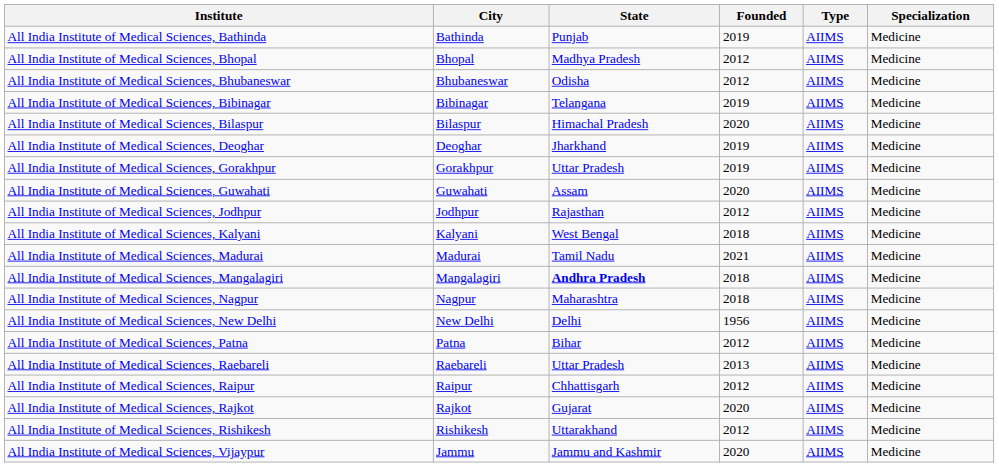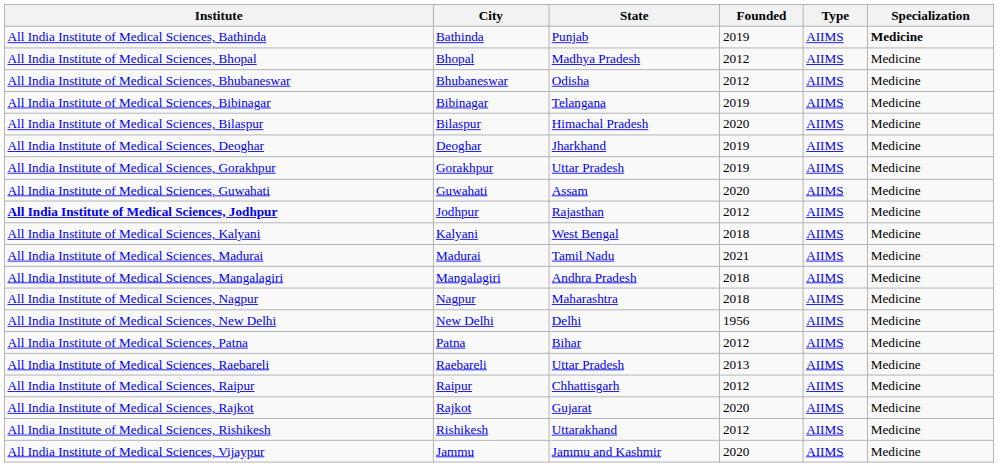(896, 37) normal -> (897, 37) bold
(134, 211) normal -> (142, 211) bold
(599, 277) bold -> (594, 277) normal
